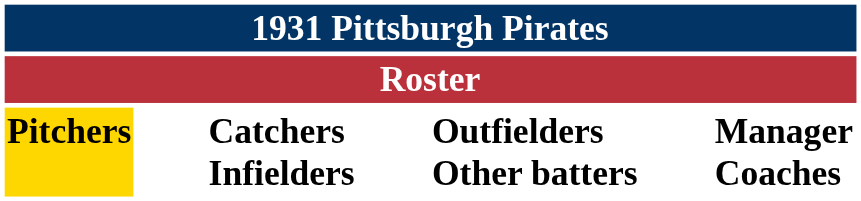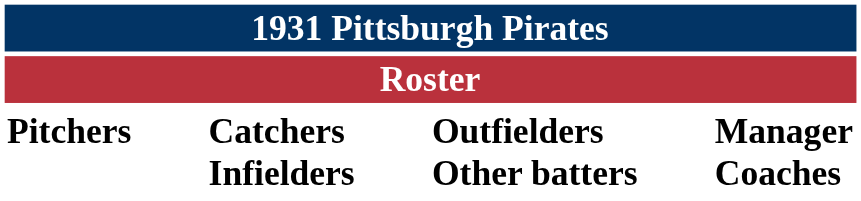(69, 130) gold background -> (69, 130) no background
